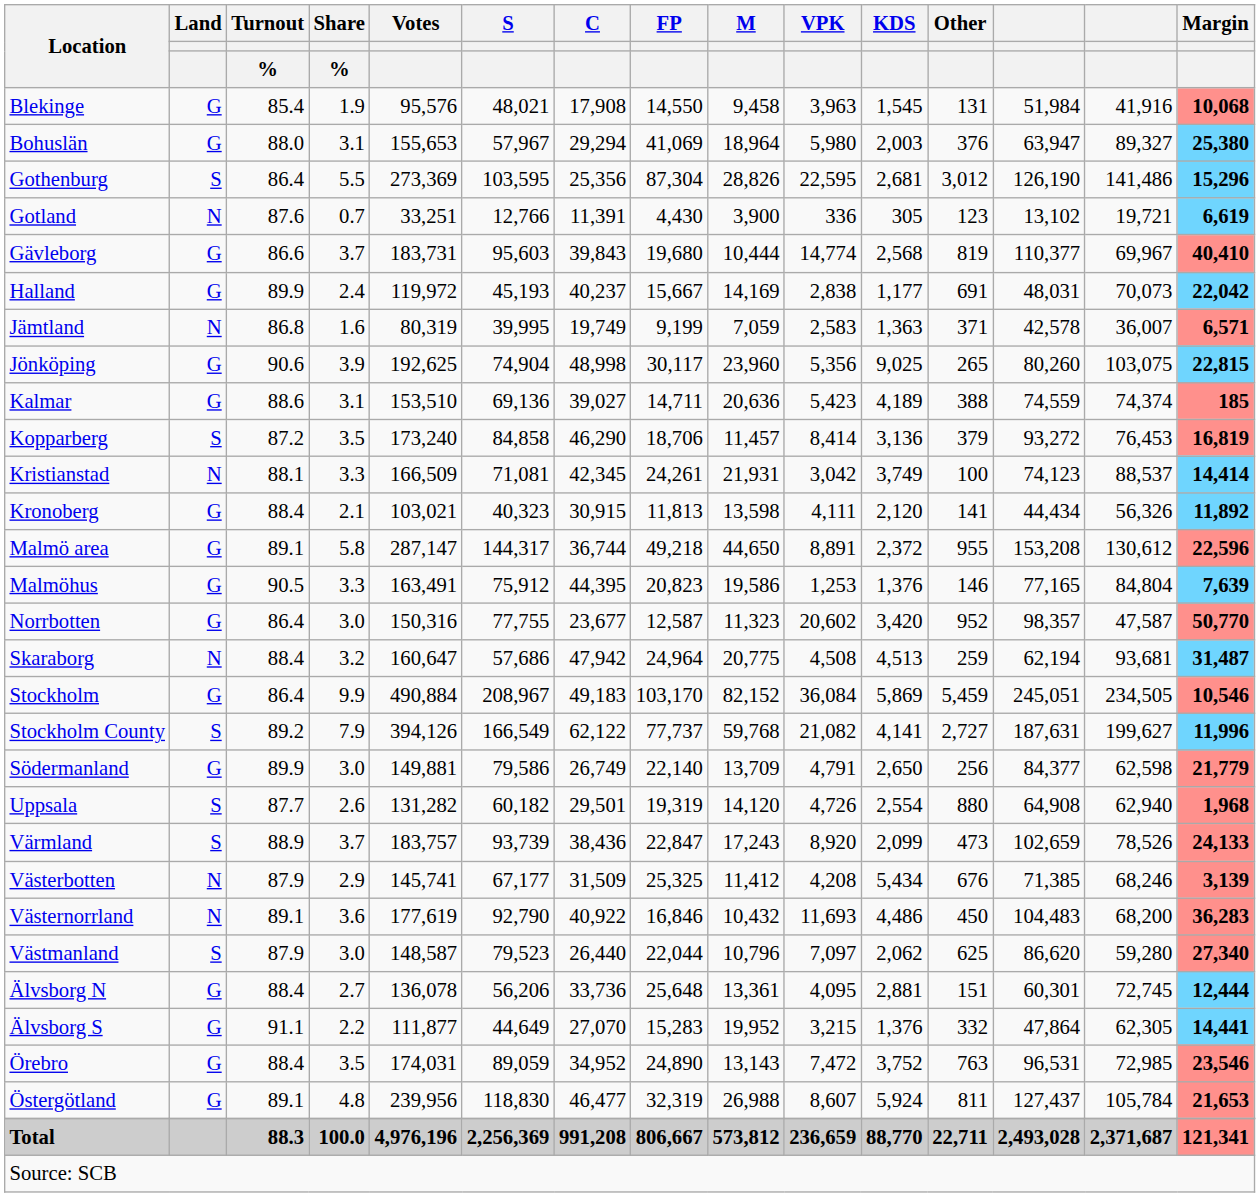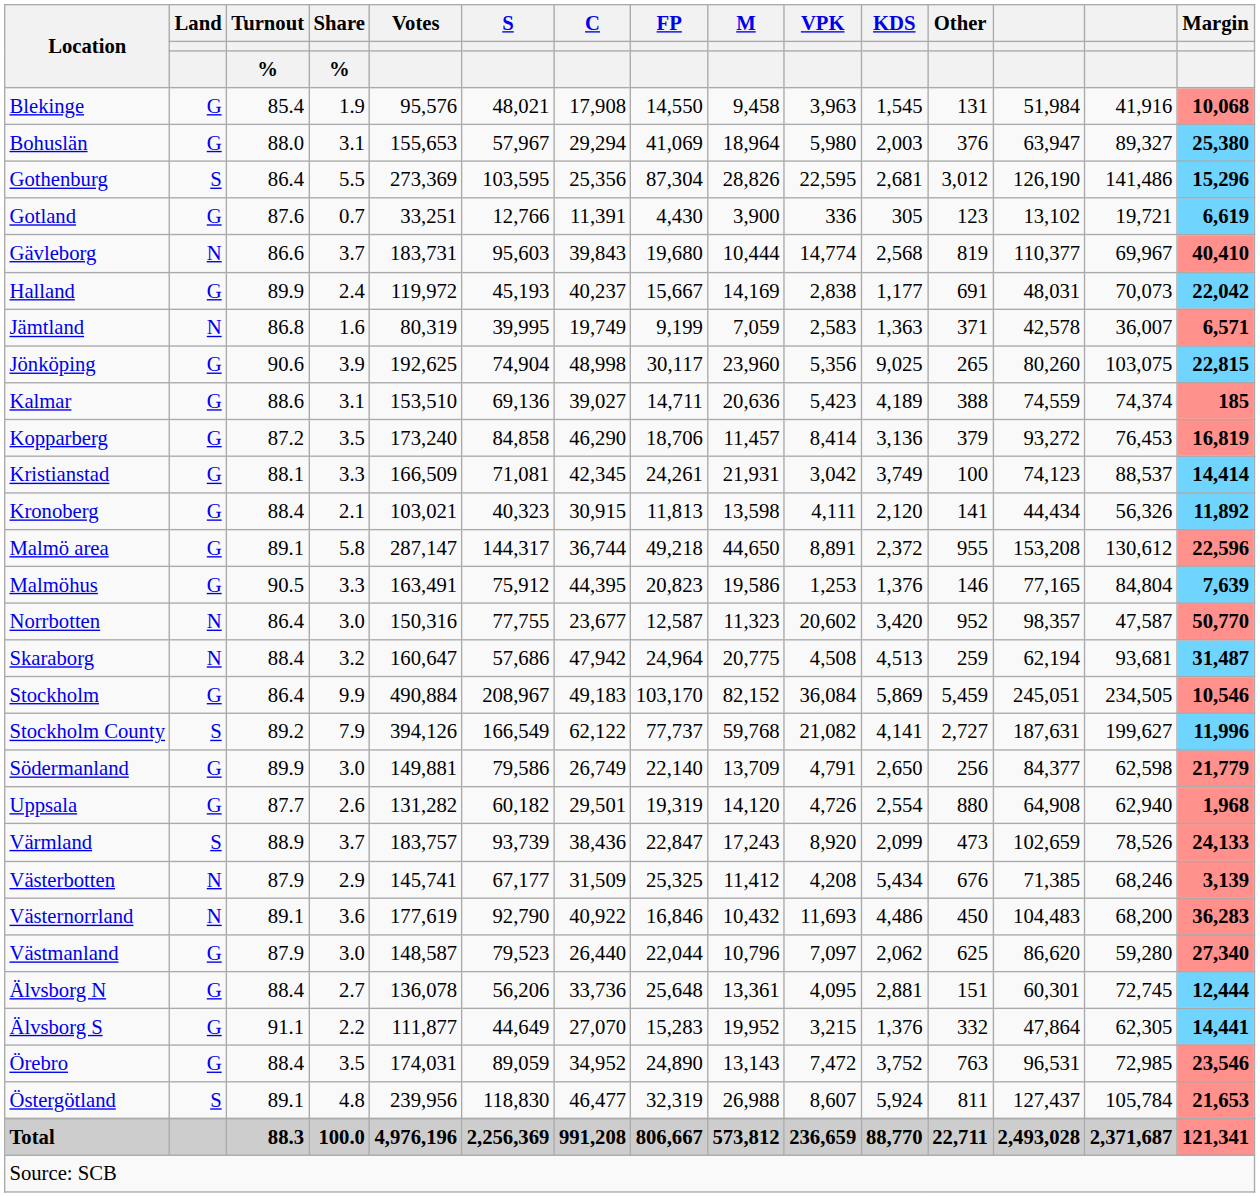(214, 216) N -> (214, 216) G
(214, 253) G -> (214, 253) N
(216, 437) S -> (214, 437) G
(214, 474) N -> (214, 474) G
(214, 621) G -> (214, 621) N
(216, 805) S -> (214, 805) G
(216, 952) S -> (214, 952) G
(214, 1100) G -> (216, 1100) S
